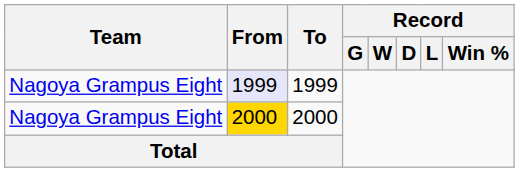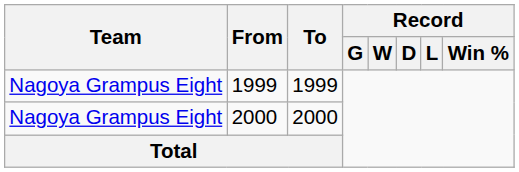(254, 85) lavender background -> (254, 85) no background
(254, 118) gold background -> (254, 118) no background
